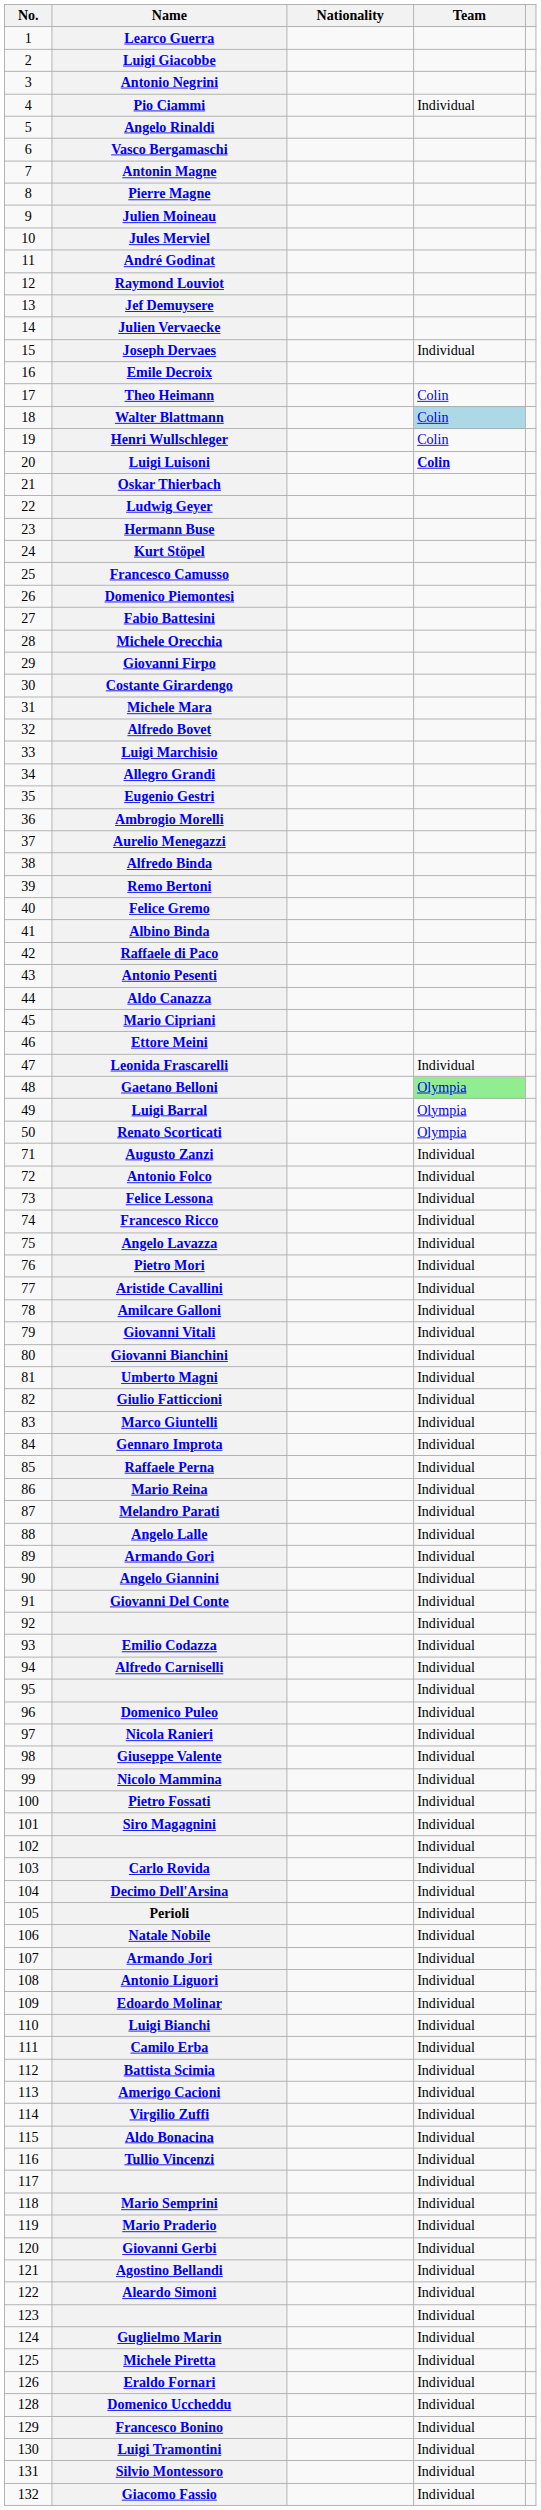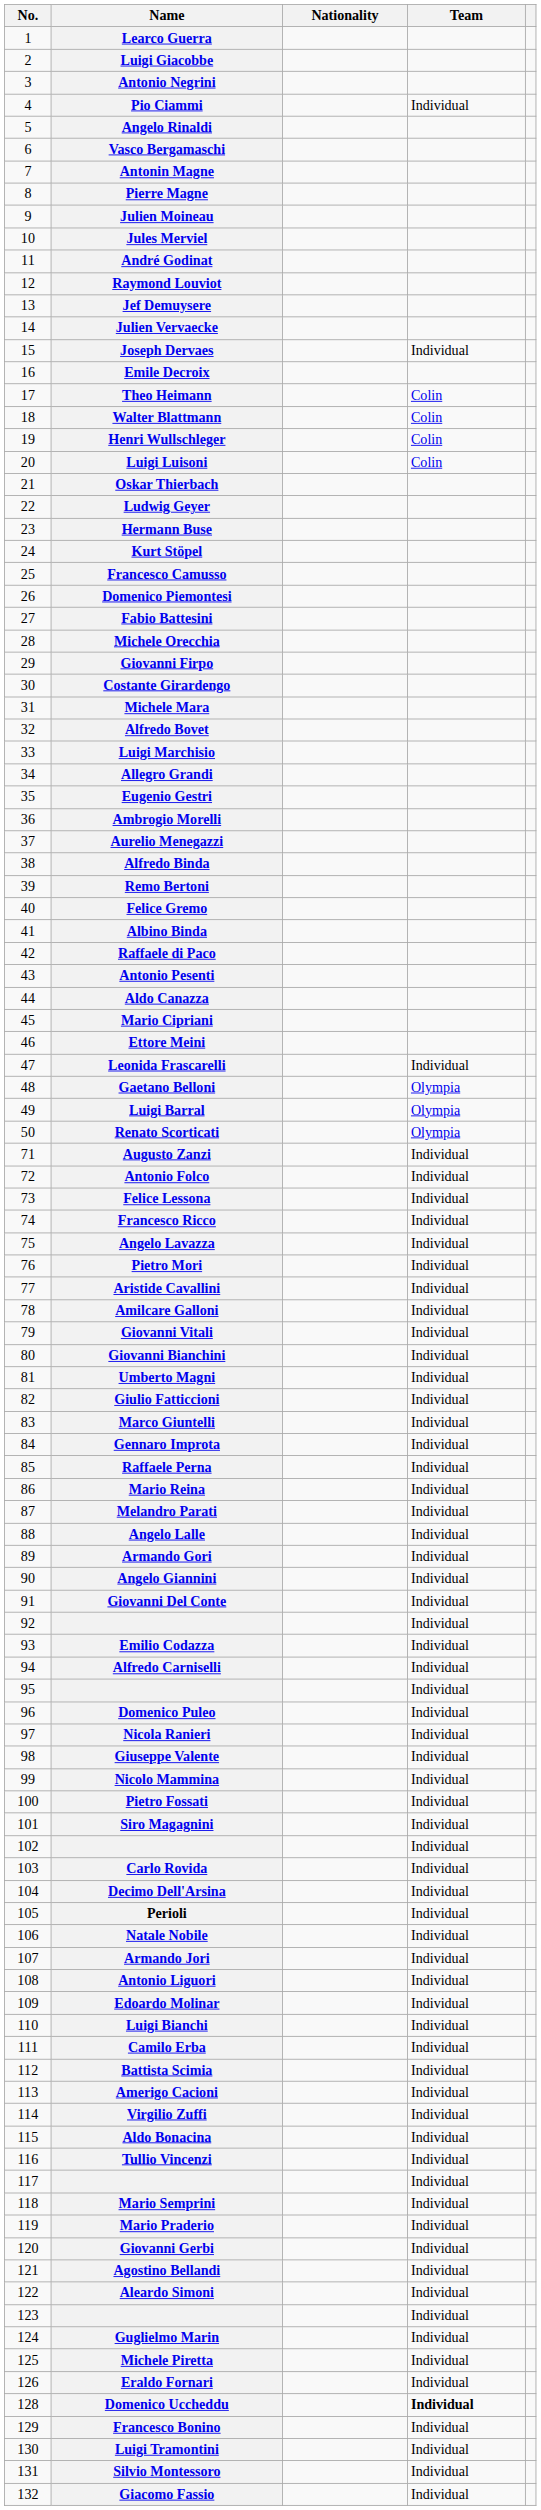(433, 417) lightblue background -> (427, 417) no background
(434, 462) bold -> (427, 462) normal
(442, 1087) lightgreen background -> (436, 1087) no background
(446, 2404) normal -> (442, 2404) bold
